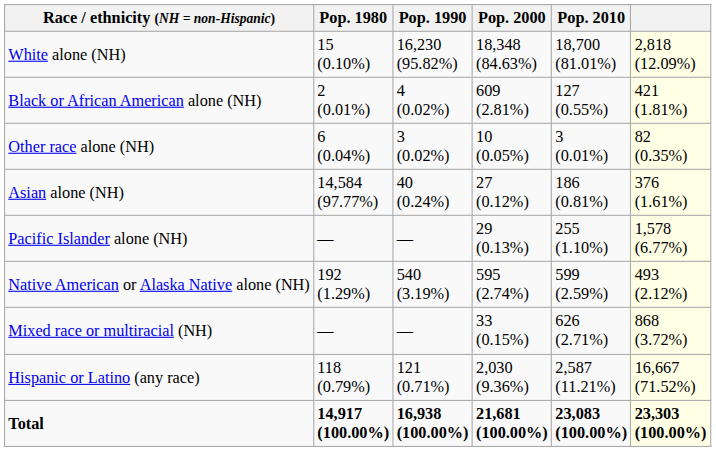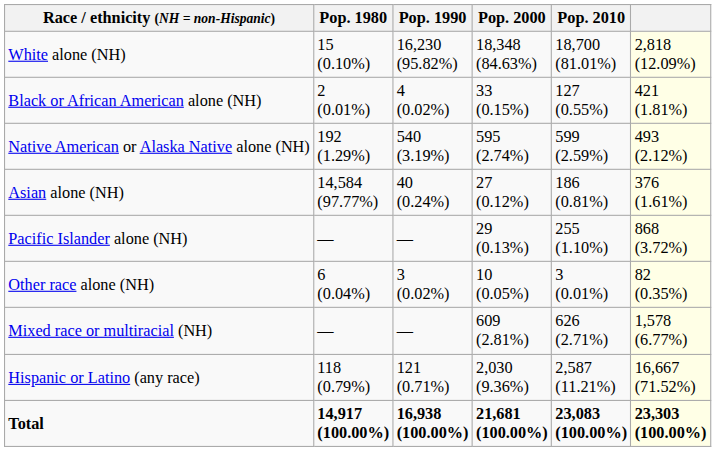(502, 100) 609 (2.81%) -> (502, 100) 33 (0.15%)
rows swapped: (159, 284) <-> (81, 146)
(661, 238) 1,578 (6.77%) -> (661, 238) 868 (3.72%)
(502, 331) 33 (0.15%) -> (502, 331) 609 (2.81%)
(661, 331) 868 (3.72%) -> (661, 331) 1,578 (6.77%)
